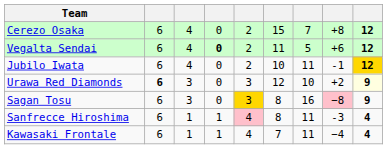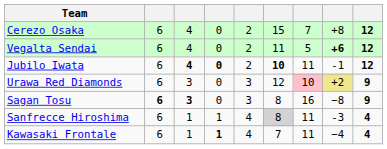(219, 48) bold -> (219, 48) normal
(338, 48) normal -> (338, 48) bold
(189, 65) normal -> (189, 65) bold
(219, 65) normal -> (219, 65) bold
(278, 65) normal -> (278, 65) bold
(367, 65) gold background -> (367, 65) no background
(160, 83) bold -> (160, 83) normal
(308, 83) no background -> (308, 83) pink background
(338, 83) no background -> (338, 83) khaki background
(367, 83) lightyellow background -> (367, 83) no background
(160, 100) normal -> (160, 100) bold
(189, 100) normal -> (189, 100) bold
(249, 100) gold background -> (249, 100) no background
(338, 100) pink background -> (338, 100) no background
(249, 117) pink background -> (249, 117) no background
(278, 117) no background -> (278, 117) lightgrey background
(219, 135) normal -> (219, 135) bold
